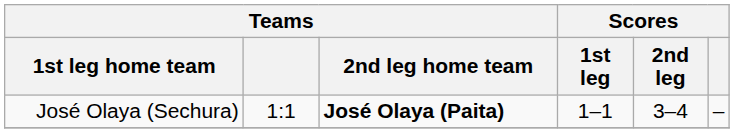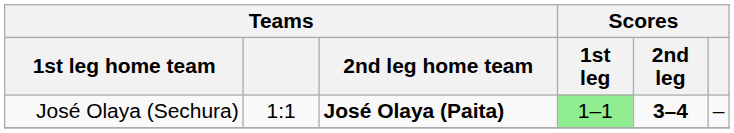(595, 111) no background -> (595, 111) lightgreen background
(670, 111) normal -> (670, 111) bold
